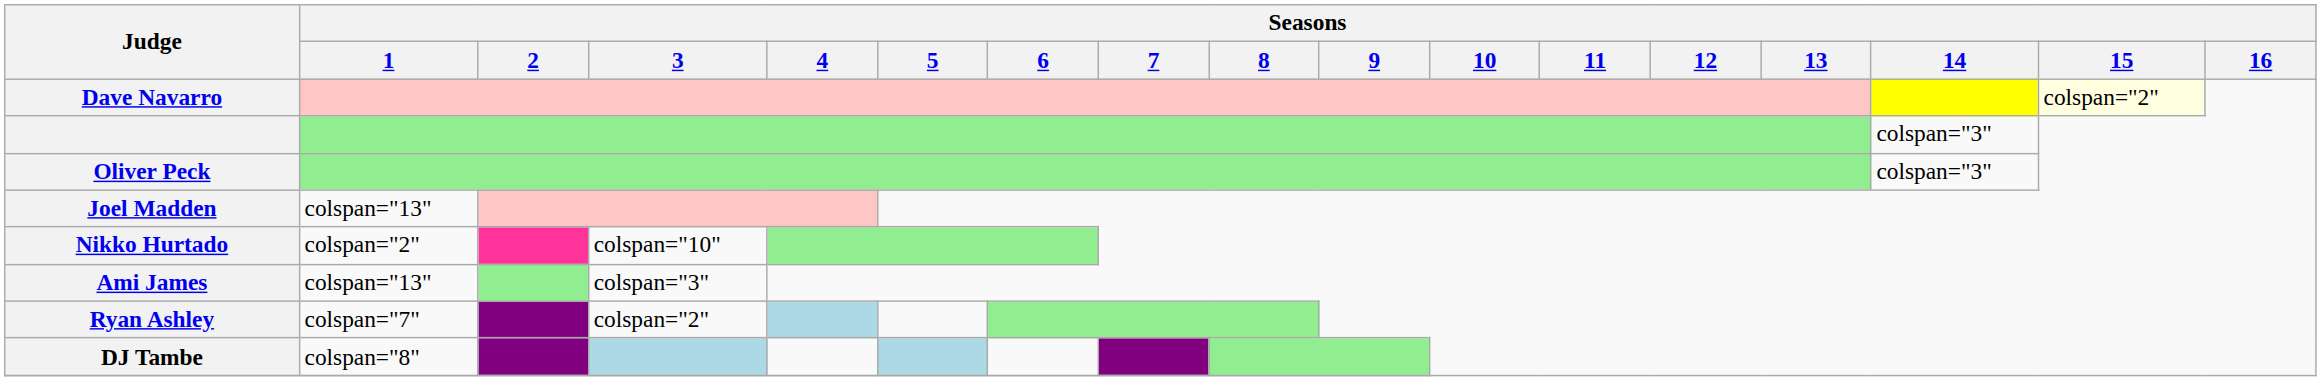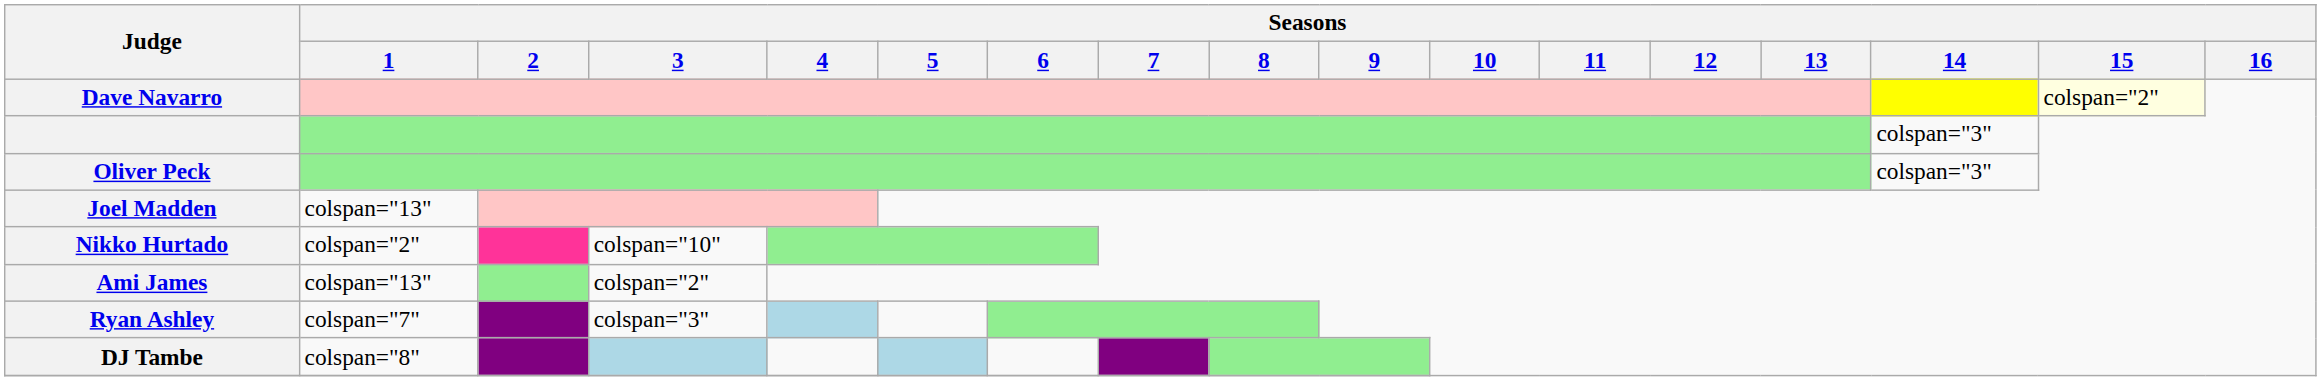(651, 282) colspan="3" -> (651, 282) colspan="2"
(651, 319) colspan="2" -> (651, 319) colspan="3"
